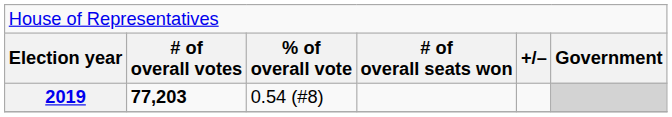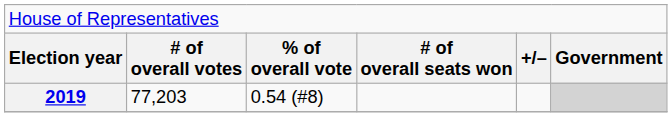(159, 97) bold -> (159, 97) normal
